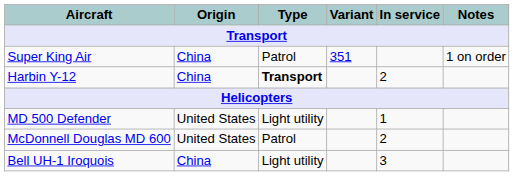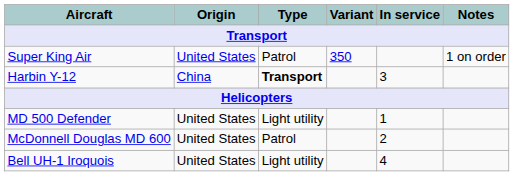(194, 56) China -> (216, 56) United States
(341, 56) 351 -> (341, 56) 350
(383, 77) 2 -> (383, 77) 3
(194, 160) China -> (216, 160) United States
(383, 160) 3 -> (383, 160) 4
